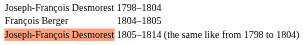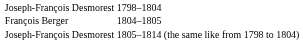(60, 34) lightsalmon background -> (60, 34) no background
